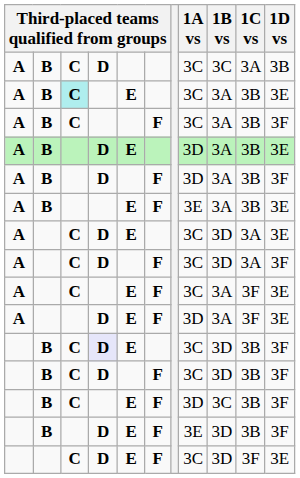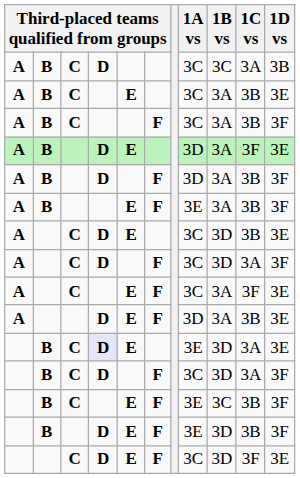(75, 94) paleturquoise background -> (75, 94) no background
(251, 150) 3B -> (251, 150) 3F
(280, 206) 3E -> (280, 206) 3F
(251, 234) 3A -> (251, 234) 3B
(251, 318) 3F -> (251, 318) 3B
(193, 346) 3C -> (193, 346) 3E
(251, 346) 3B -> (251, 346) 3A
(280, 346) 3F -> (280, 346) 3E
(251, 374) 3B -> (251, 374) 3A
(193, 402) 3D -> (193, 402) 3E
